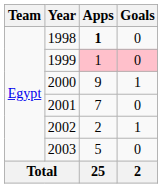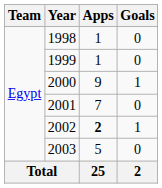(98, 37) bold -> (98, 37) normal
(98, 60) pink background -> (98, 60) no background
(137, 60) pink background -> (137, 60) no background
(98, 127) normal -> (98, 127) bold
